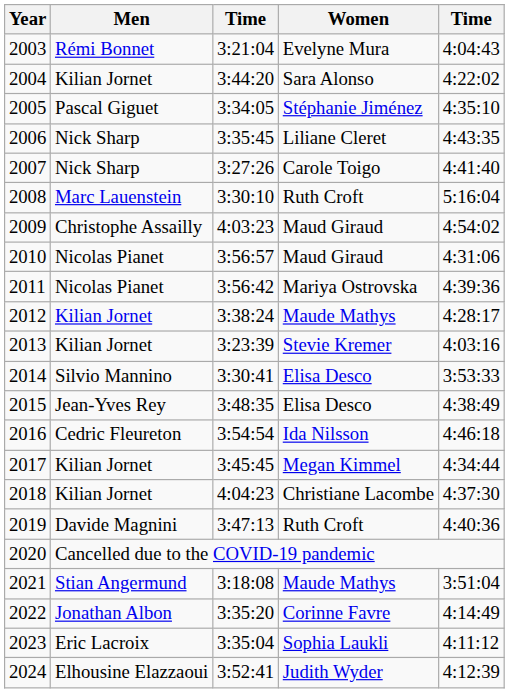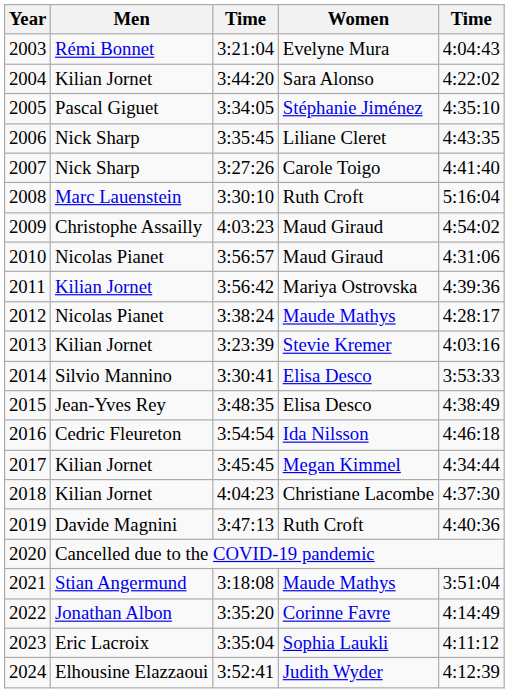(109, 286) Nicolas Pianet -> (104, 286) Kilian Jornet
(104, 316) Kilian Jornet -> (109, 316) Nicolas Pianet
